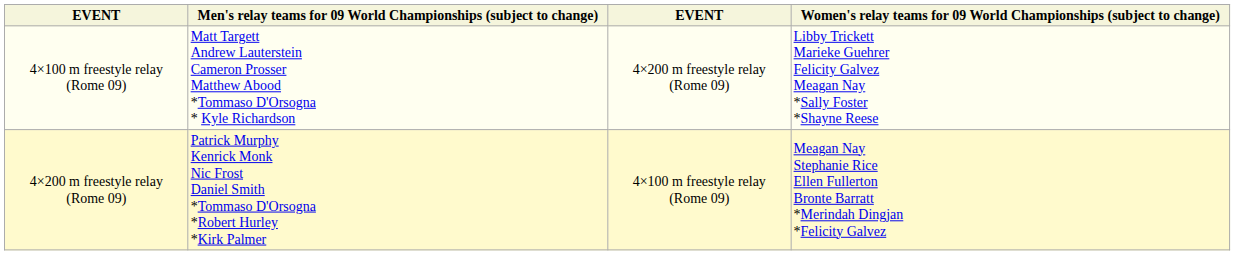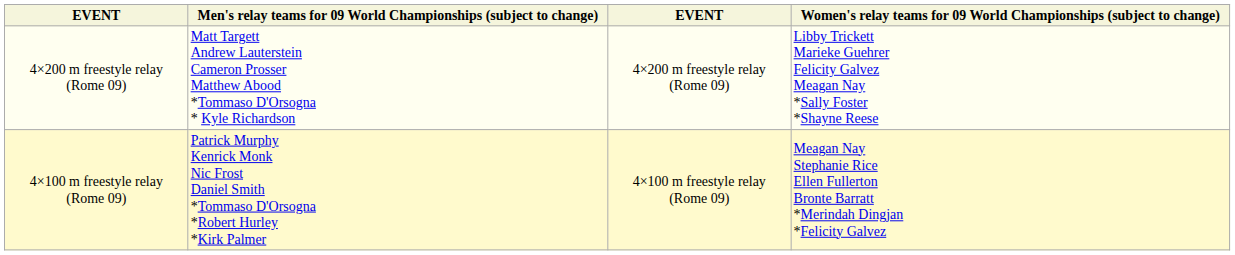(96, 77) 4×100 m freestyle relay (Rome 09) -> (96, 77) 4×200 m freestyle relay (Rome 09)
(96, 189) 4×200 m freestyle relay (Rome 09) -> (96, 189) 4×100 m freestyle relay (Rome 09)
